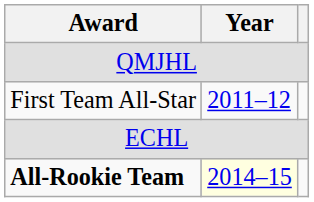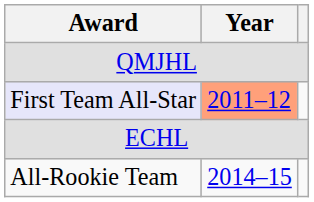(103, 100) no background -> (103, 100) lavender background
(249, 100) no background -> (249, 100) lightsalmon background
(97, 176) bold -> (94, 176) normal
(250, 176) lightyellow background -> (250, 176) no background
